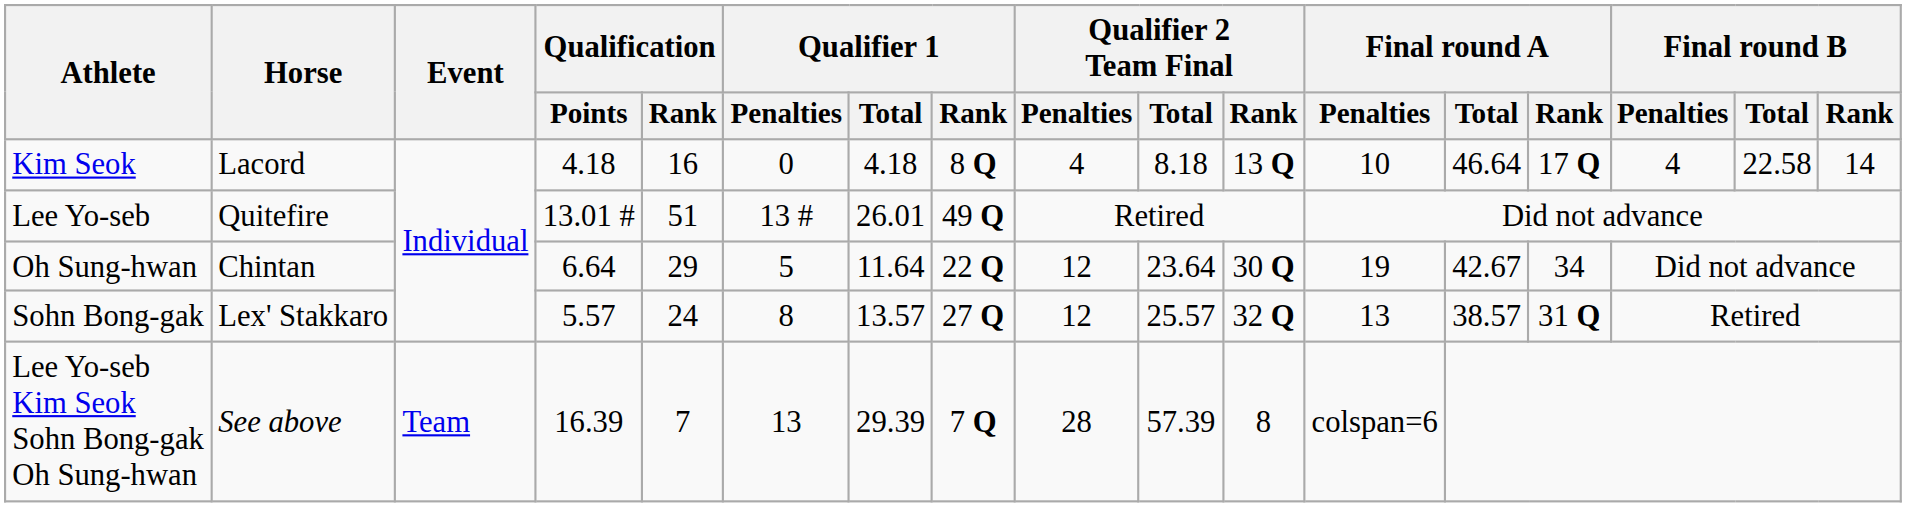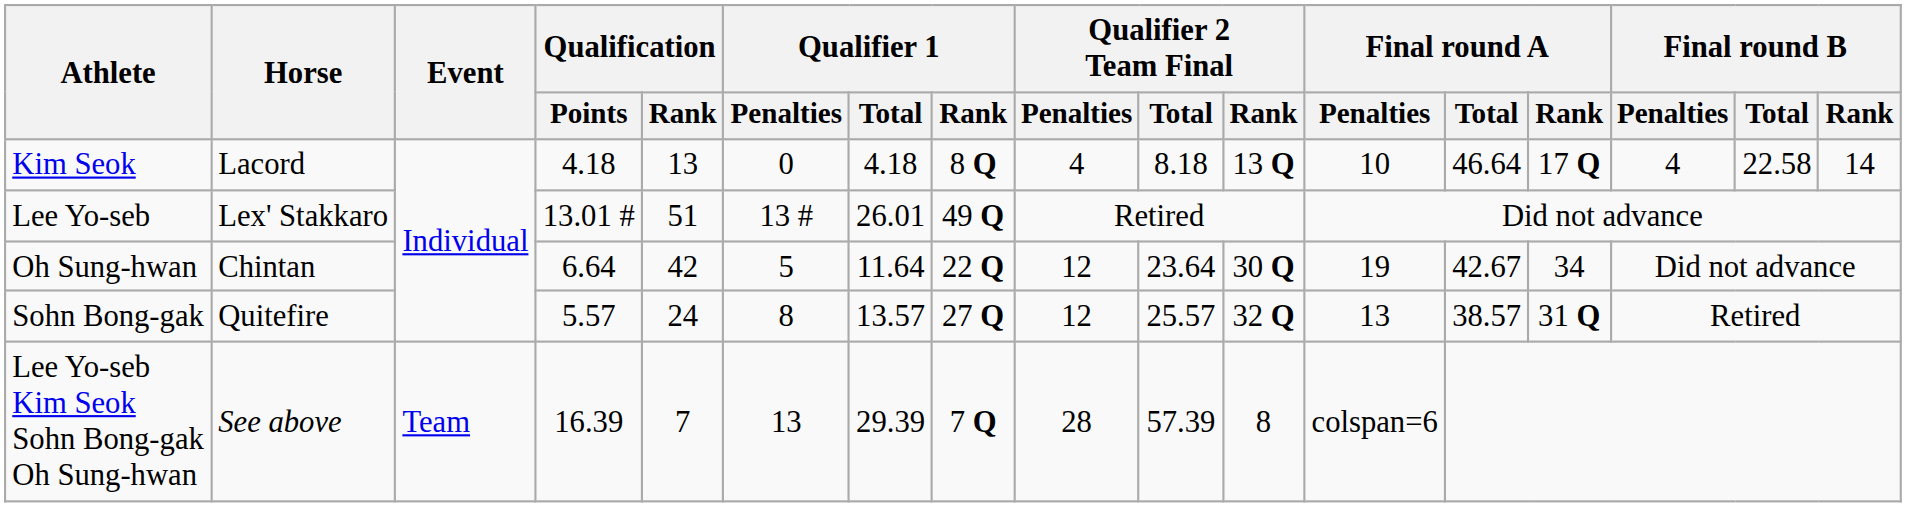(683, 164) 16 -> (683, 164) 13
(274, 215) Quitefire -> (303, 215) Lex' Stakkaro
(683, 266) 29 -> (683, 266) 42
(303, 316) Lex' Stakkaro -> (274, 316) Quitefire
